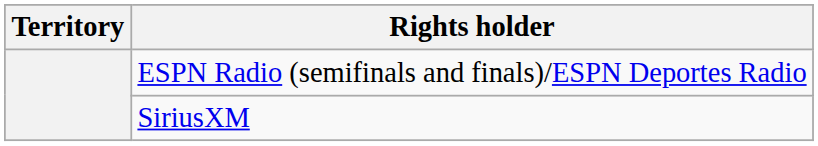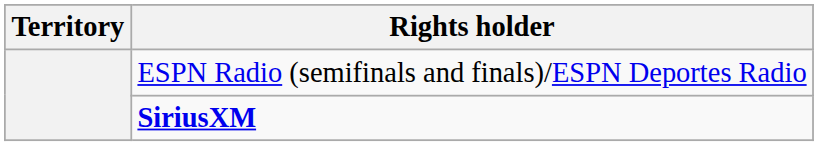(194, 117) normal -> (197, 117) bold
